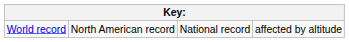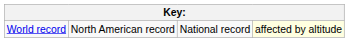(299, 29) no background -> (299, 29) lightyellow background
